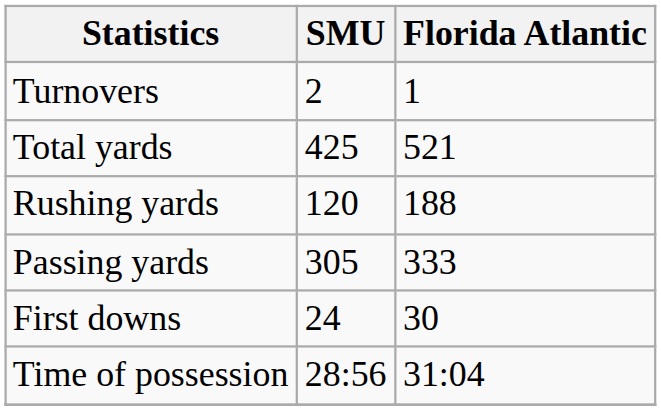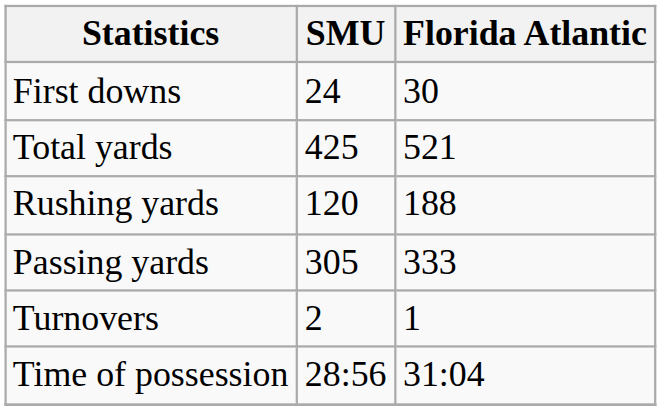rows swapped: (97, 317) <-> (86, 90)
